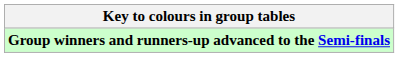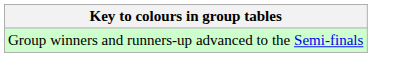(199, 40) bold -> (186, 40) normal
